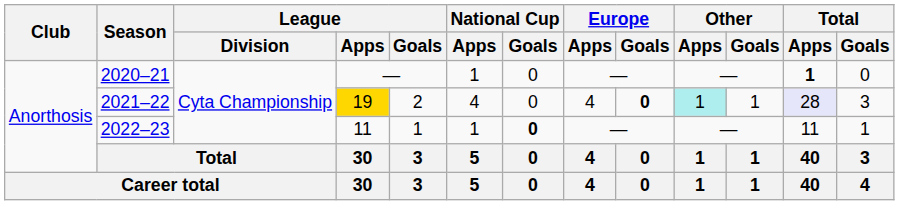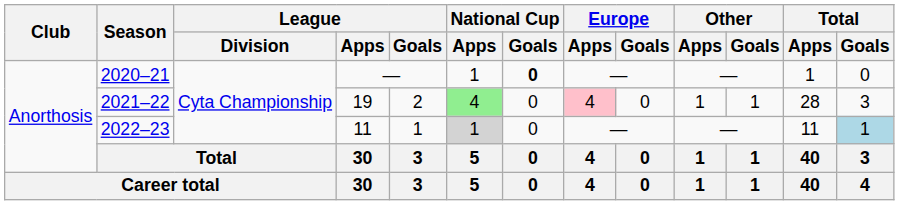(533, 74) normal -> (533, 74) bold
(810, 74) bold -> (810, 74) normal
(363, 102) gold background -> (363, 102) no background
(474, 102) no background -> (474, 102) lightgreen background
(590, 102) no background -> (590, 102) pink background
(645, 102) bold -> (645, 102) normal
(700, 102) paleturquoise background -> (700, 102) no background
(810, 102) lavender background -> (810, 102) no background
(474, 130) no background -> (474, 130) lightgrey background
(533, 130) bold -> (533, 130) normal
(865, 130) no background -> (865, 130) lightblue background
